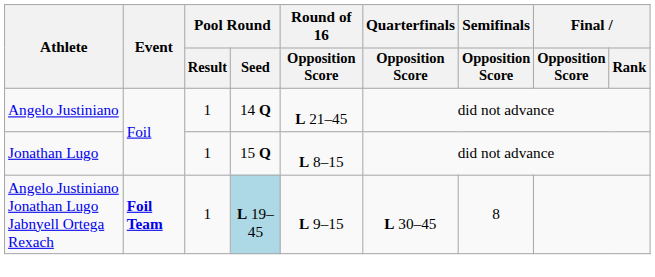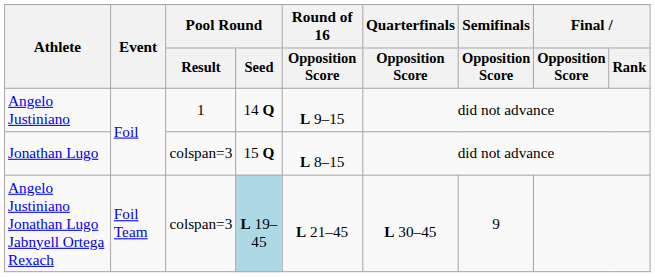(321, 119) L 21–45 -> (322, 119) L 9–15
(207, 153) 1 -> (201, 153) colspan=3
(145, 214) bold -> (131, 223) normal
(207, 214) 1 -> (201, 223) colspan=3
(321, 223) L 9–15 -> (322, 232) L 21–45
(496, 214) 8 -> (496, 223) 9
